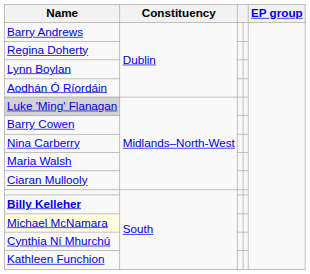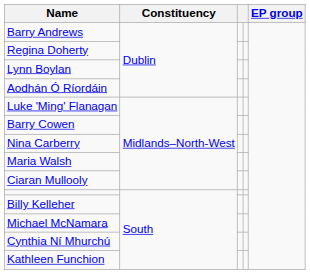(62, 106) lightgrey background -> (62, 106) no background
(44, 204) bold -> (41, 204) normal
(57, 222) lightyellow background -> (57, 222) no background
